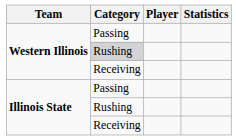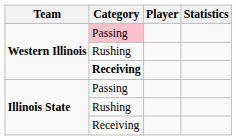(111, 32) no background -> (110, 32) pink background
(113, 51) lightgrey background -> (111, 51) no background
(117, 70) normal -> (116, 70) bold
